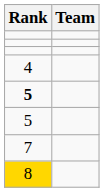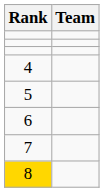(28, 94) bold -> (28, 94) normal
(28, 120) 5 -> (28, 120) 6
